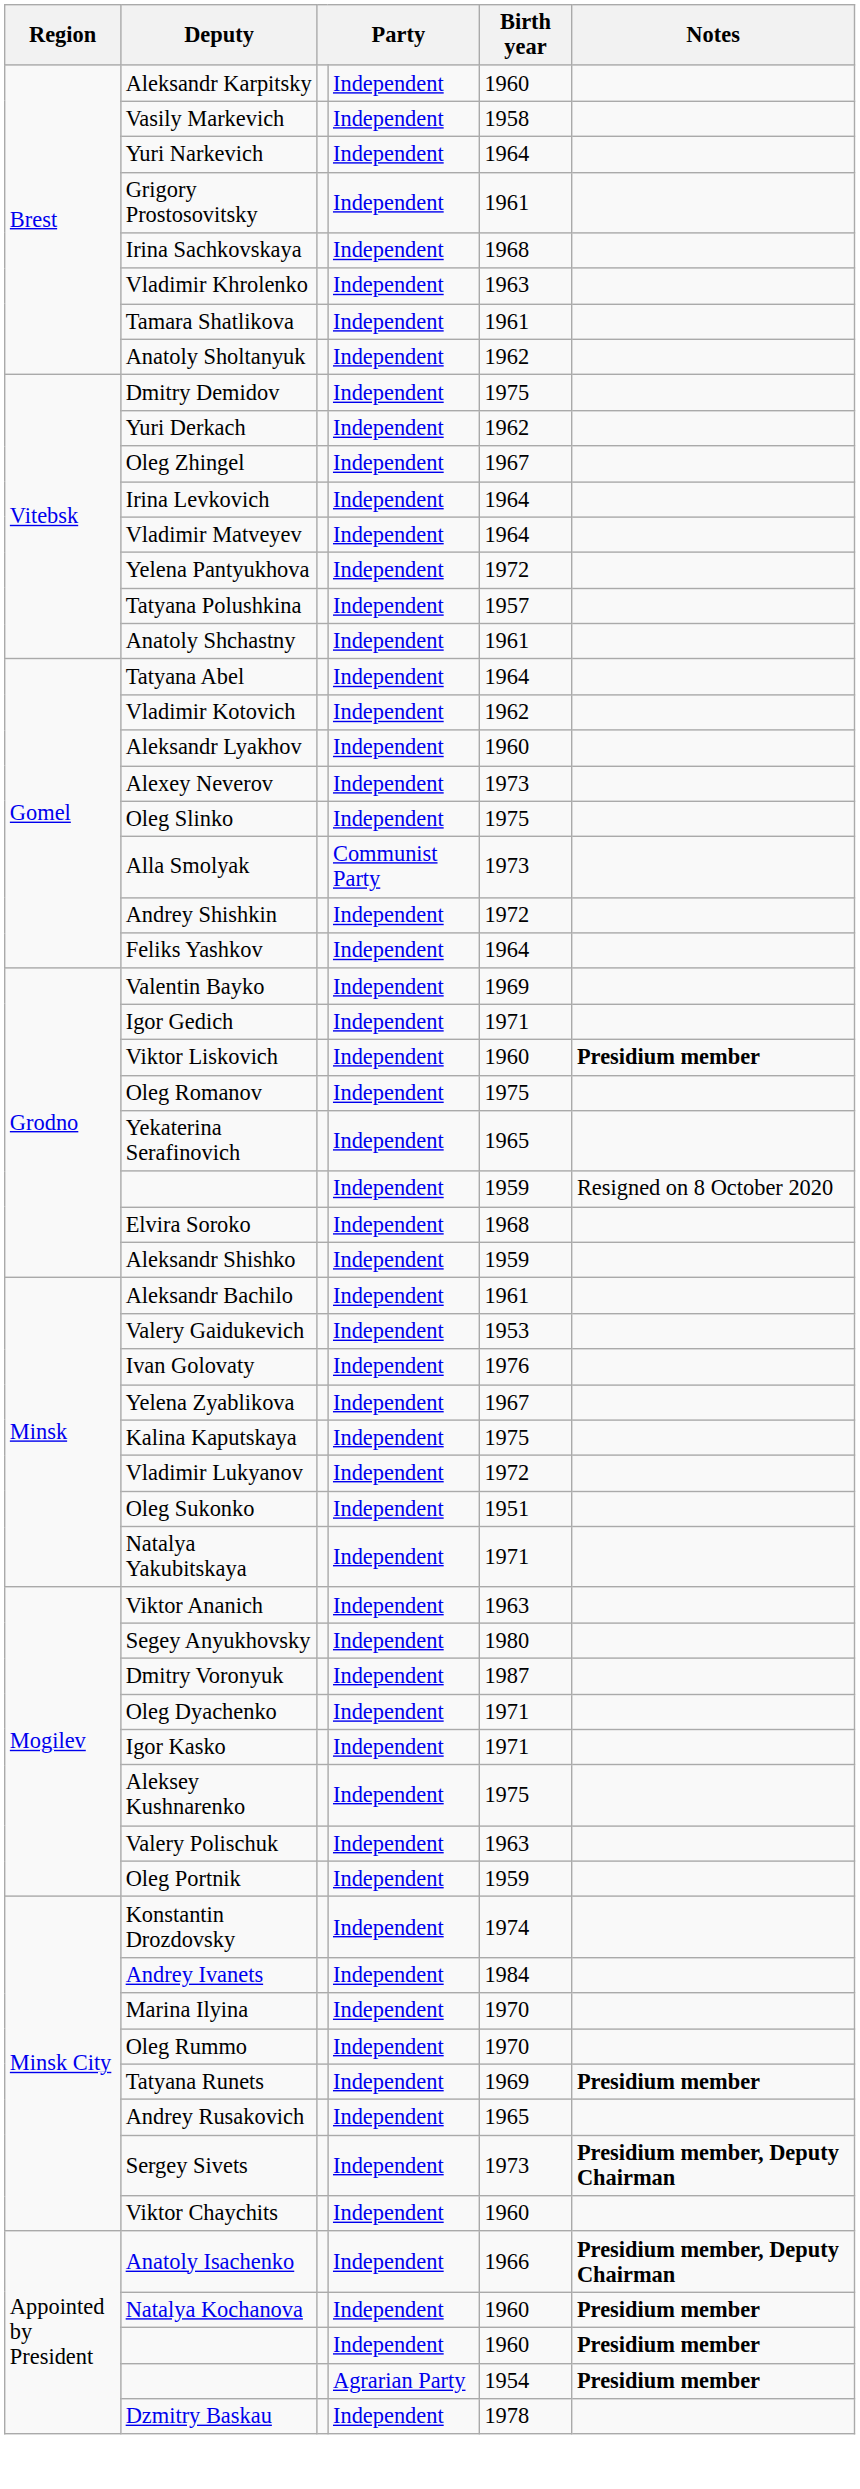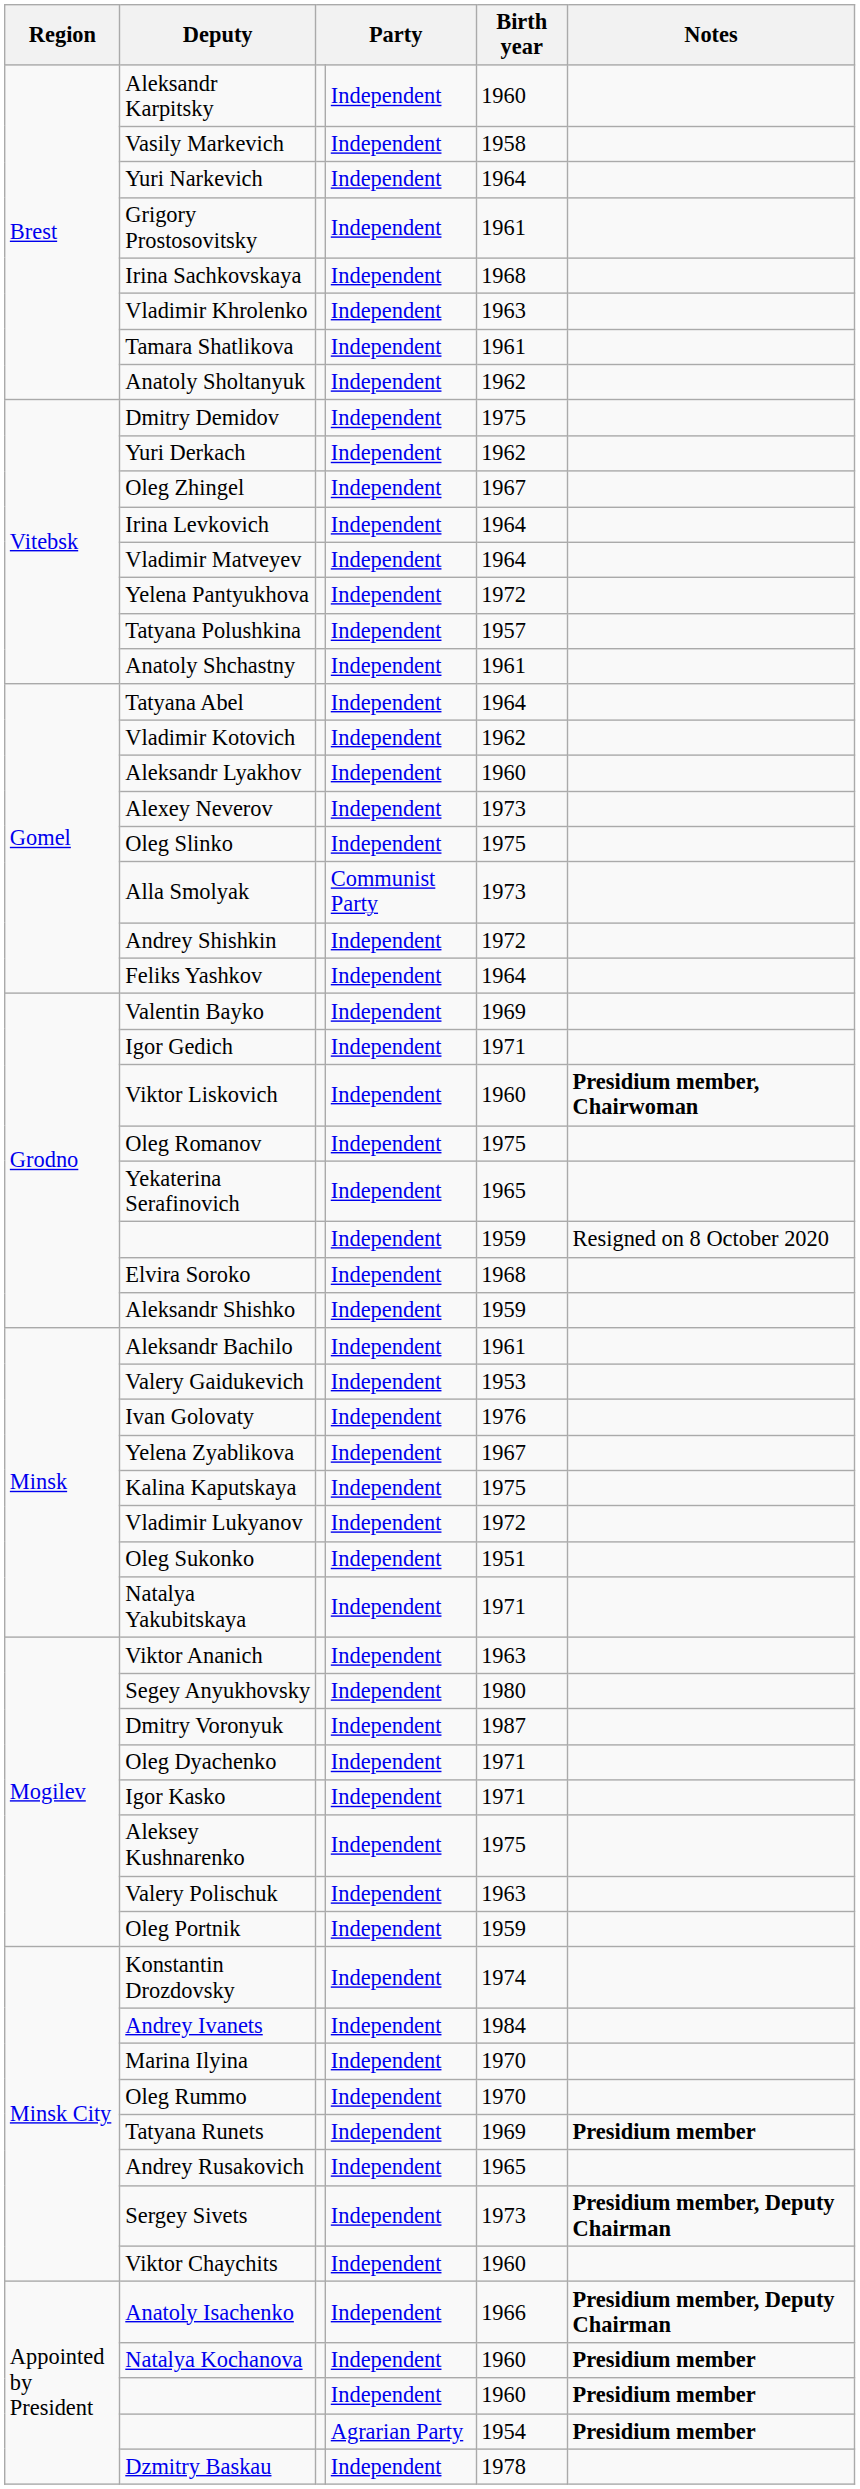(668, 1057) Presidium member -> (666, 1094) Presidium member, Chairwoman
